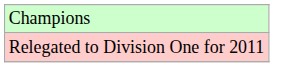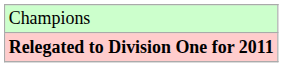(137, 47) normal -> (141, 47) bold
